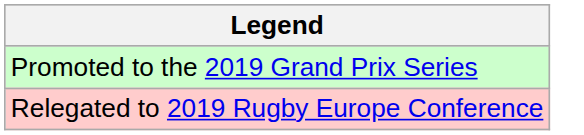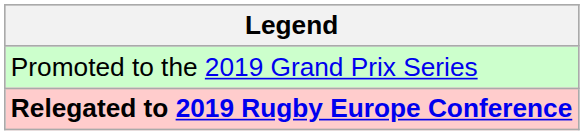(277, 108) normal -> (292, 108) bold
